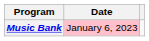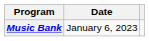(102, 28) pink background -> (102, 28) no background
